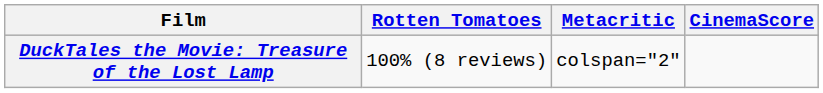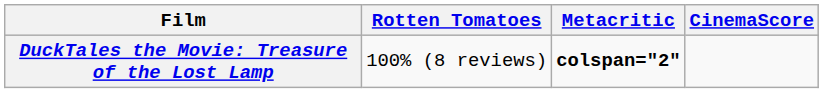(618, 62) normal -> (618, 62) bold
